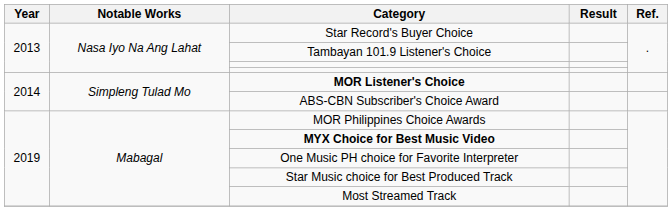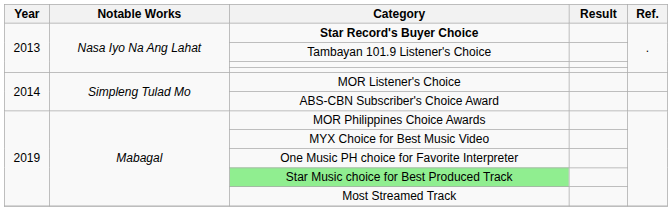(399, 33) normal -> (399, 33) bold
(399, 82) bold -> (399, 82) normal
(399, 139) bold -> (399, 139) normal
(399, 177) no background -> (399, 177) lightgreen background
